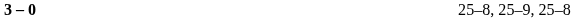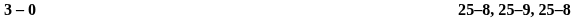(514, 9) normal -> (514, 9) bold
